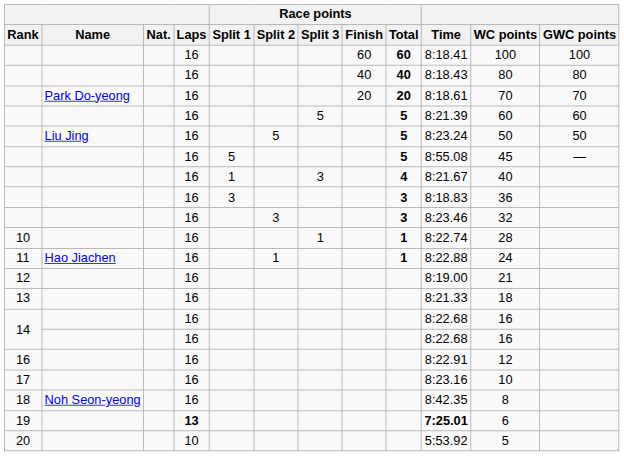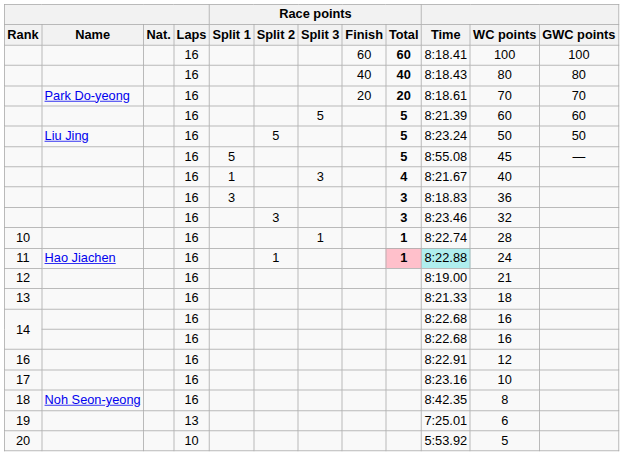(404, 258) no background -> (404, 258) pink background
(446, 258) no background -> (446, 258) paleturquoise background
(192, 420) bold -> (192, 420) normal
(446, 420) bold -> (446, 420) normal
